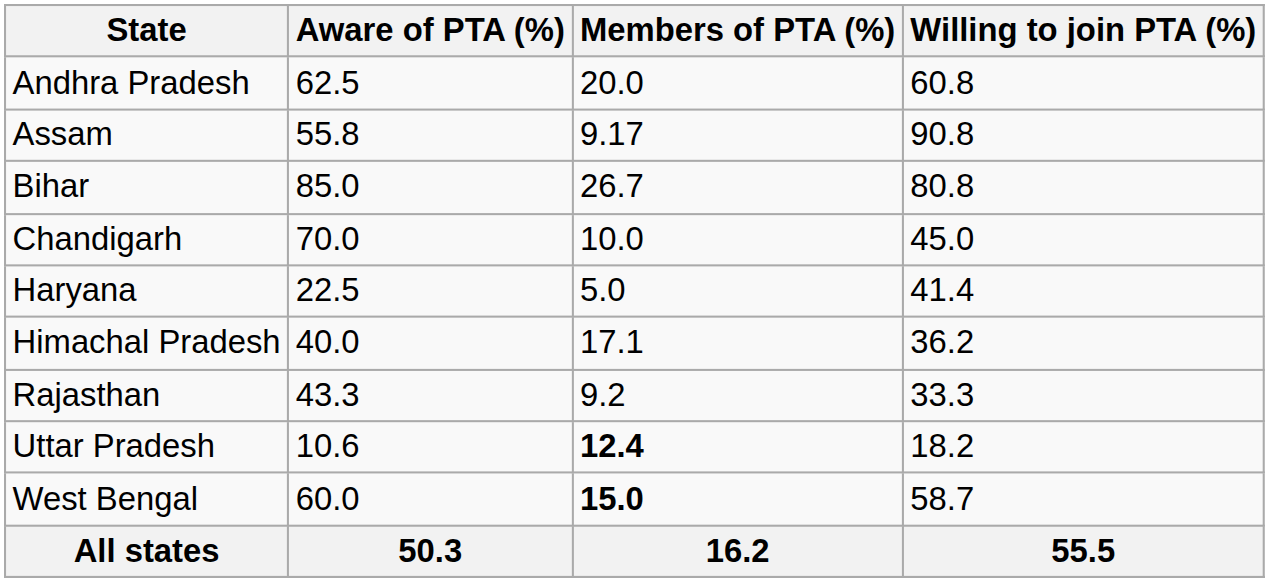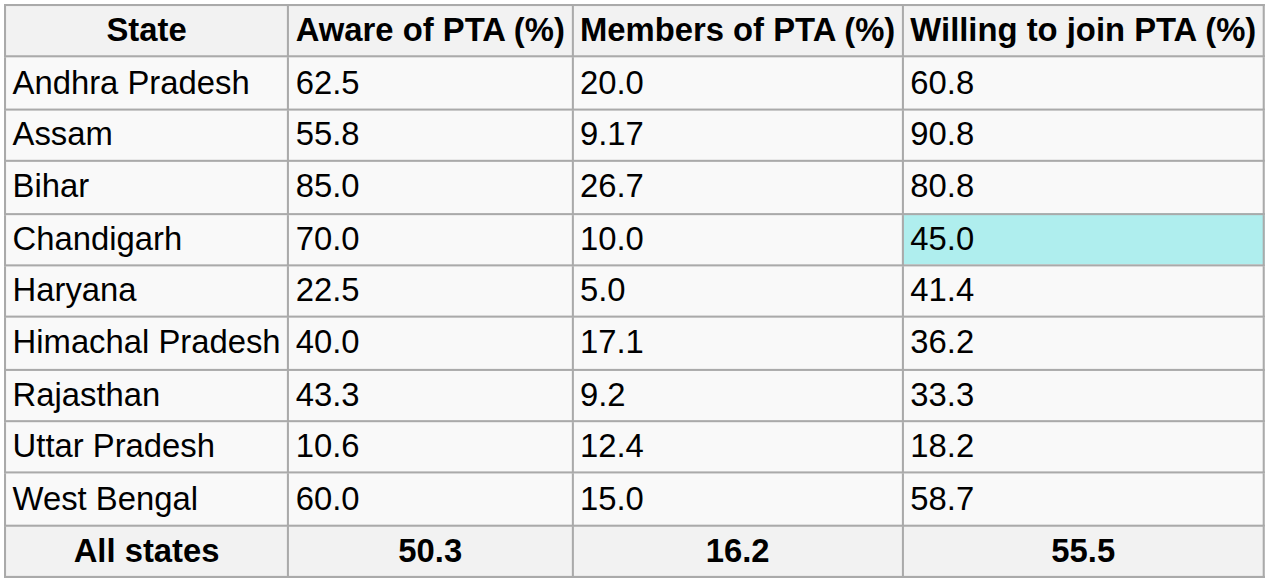(942, 238) no background -> (942, 238) paleturquoise background
(612, 446) bold -> (612, 446) normal
(612, 498) bold -> (612, 498) normal
